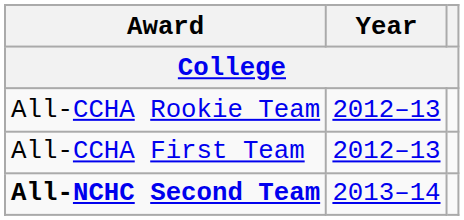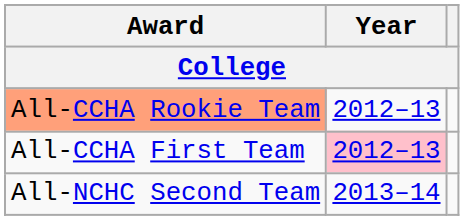(166, 110) no background -> (166, 110) lightsalmon background
(386, 152) no background -> (386, 152) pink background
(166, 194) bold -> (166, 194) normal
